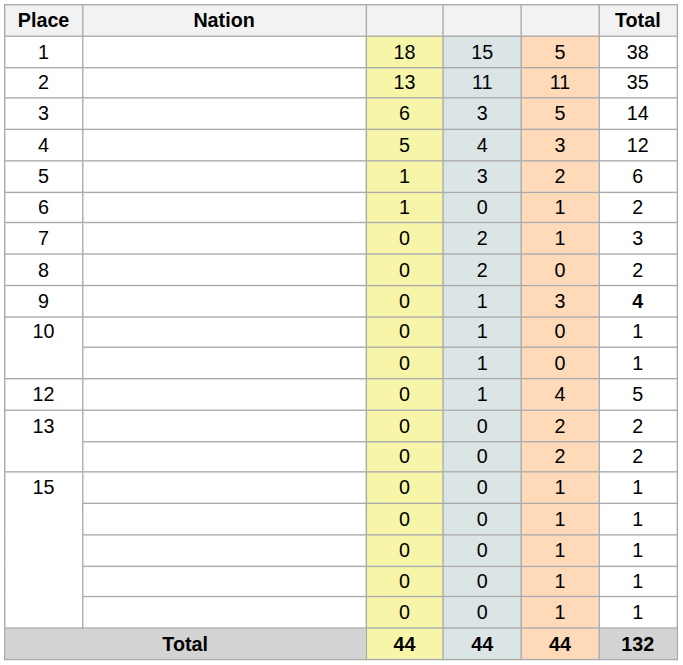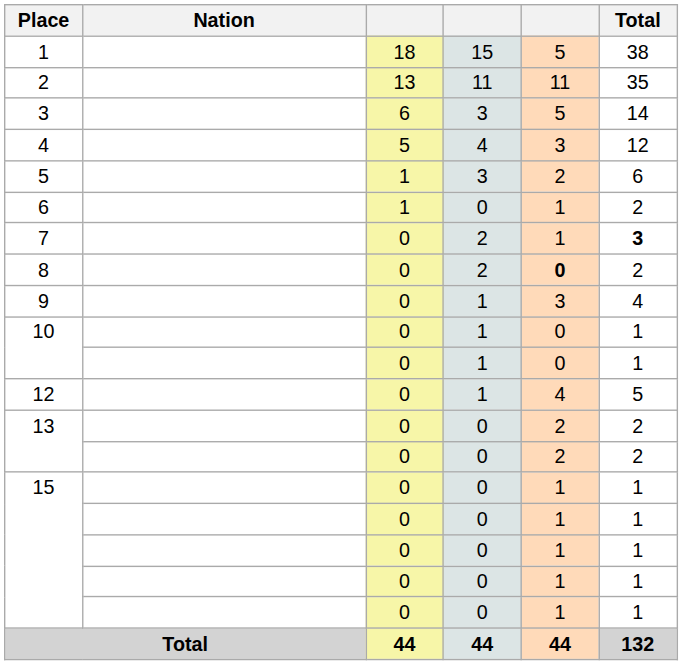(638, 239) normal -> (638, 239) bold
(560, 270) normal -> (560, 270) bold
(638, 301) bold -> (638, 301) normal
